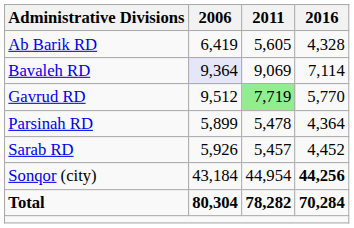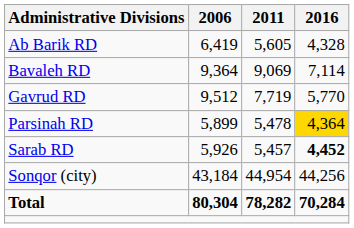(219, 70) lavender background -> (219, 70) no background
(273, 96) lightgreen background -> (273, 96) no background
(326, 123) no background -> (326, 123) gold background
(326, 149) normal -> (326, 149) bold
(322, 176) bold -> (322, 176) normal
